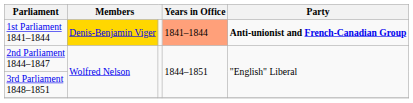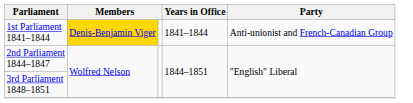(186, 32) lightsalmon background -> (186, 32) no background
(318, 32) bold -> (311, 32) normal
